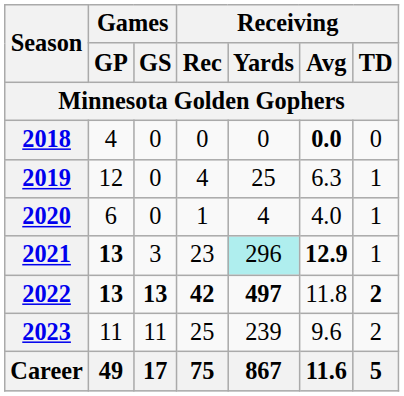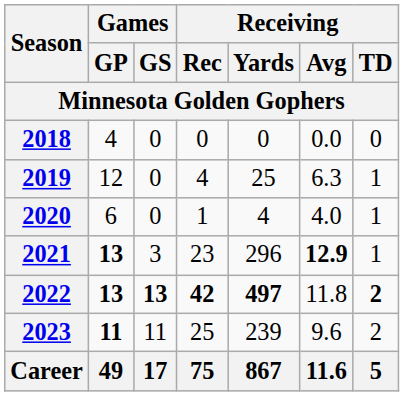(326, 139) bold -> (326, 139) normal
(263, 255) paleturquoise background -> (263, 255) no background
(111, 332) normal -> (111, 332) bold
